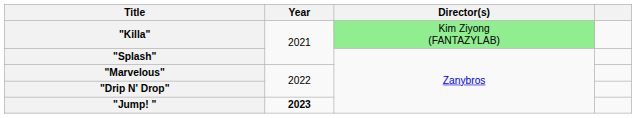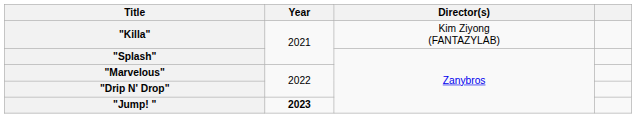(464, 34) lightgreen background -> (464, 34) no background
